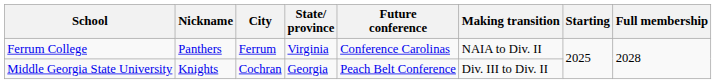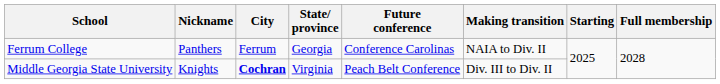(308, 48) Virginia -> (312, 48) Georgia
(260, 68) normal -> (262, 68) bold
(308, 68) Georgia -> (312, 68) Virginia
